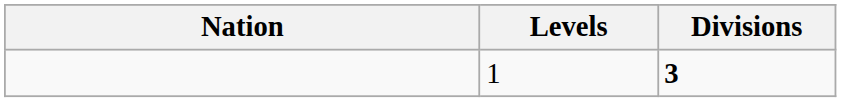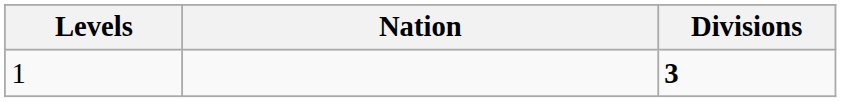columns swapped: (242, 27) <-> (569, 27)
